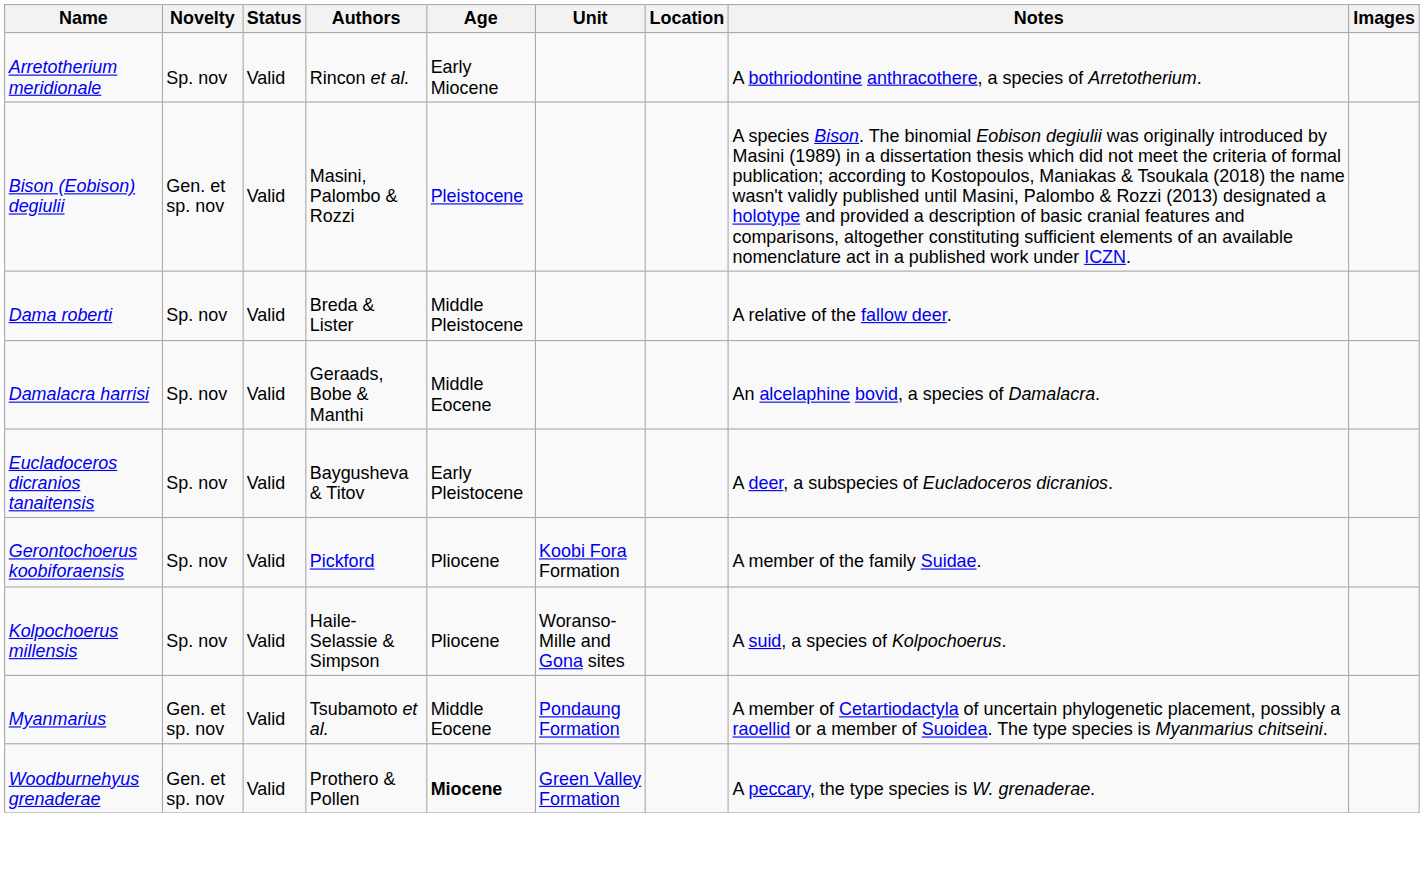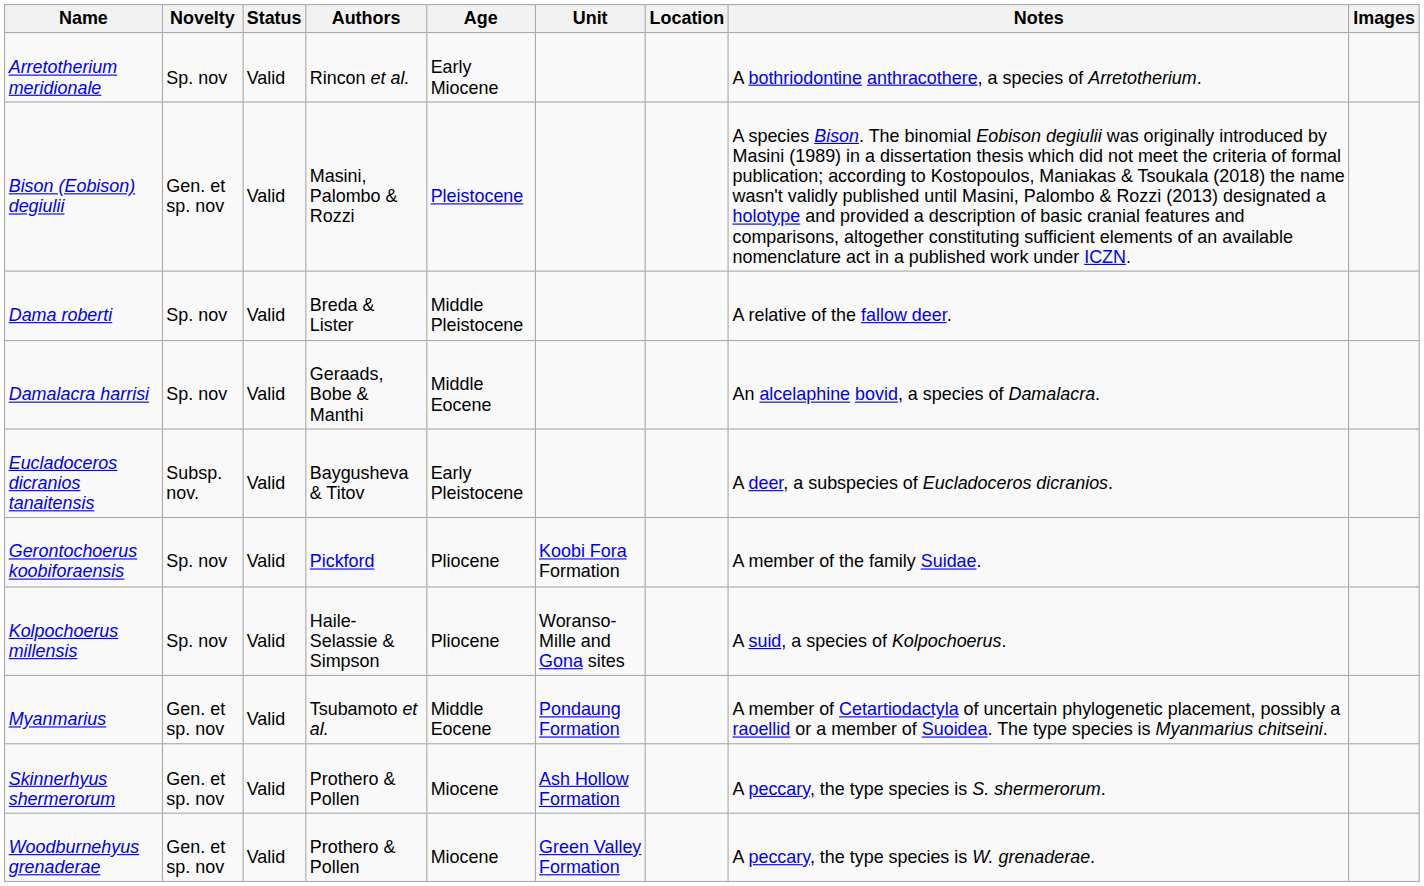(197, 483) Sp. nov -> (194, 483) Subsp. nov.
+ row: (62, 788)
(466, 788) bold -> (465, 857) normal
